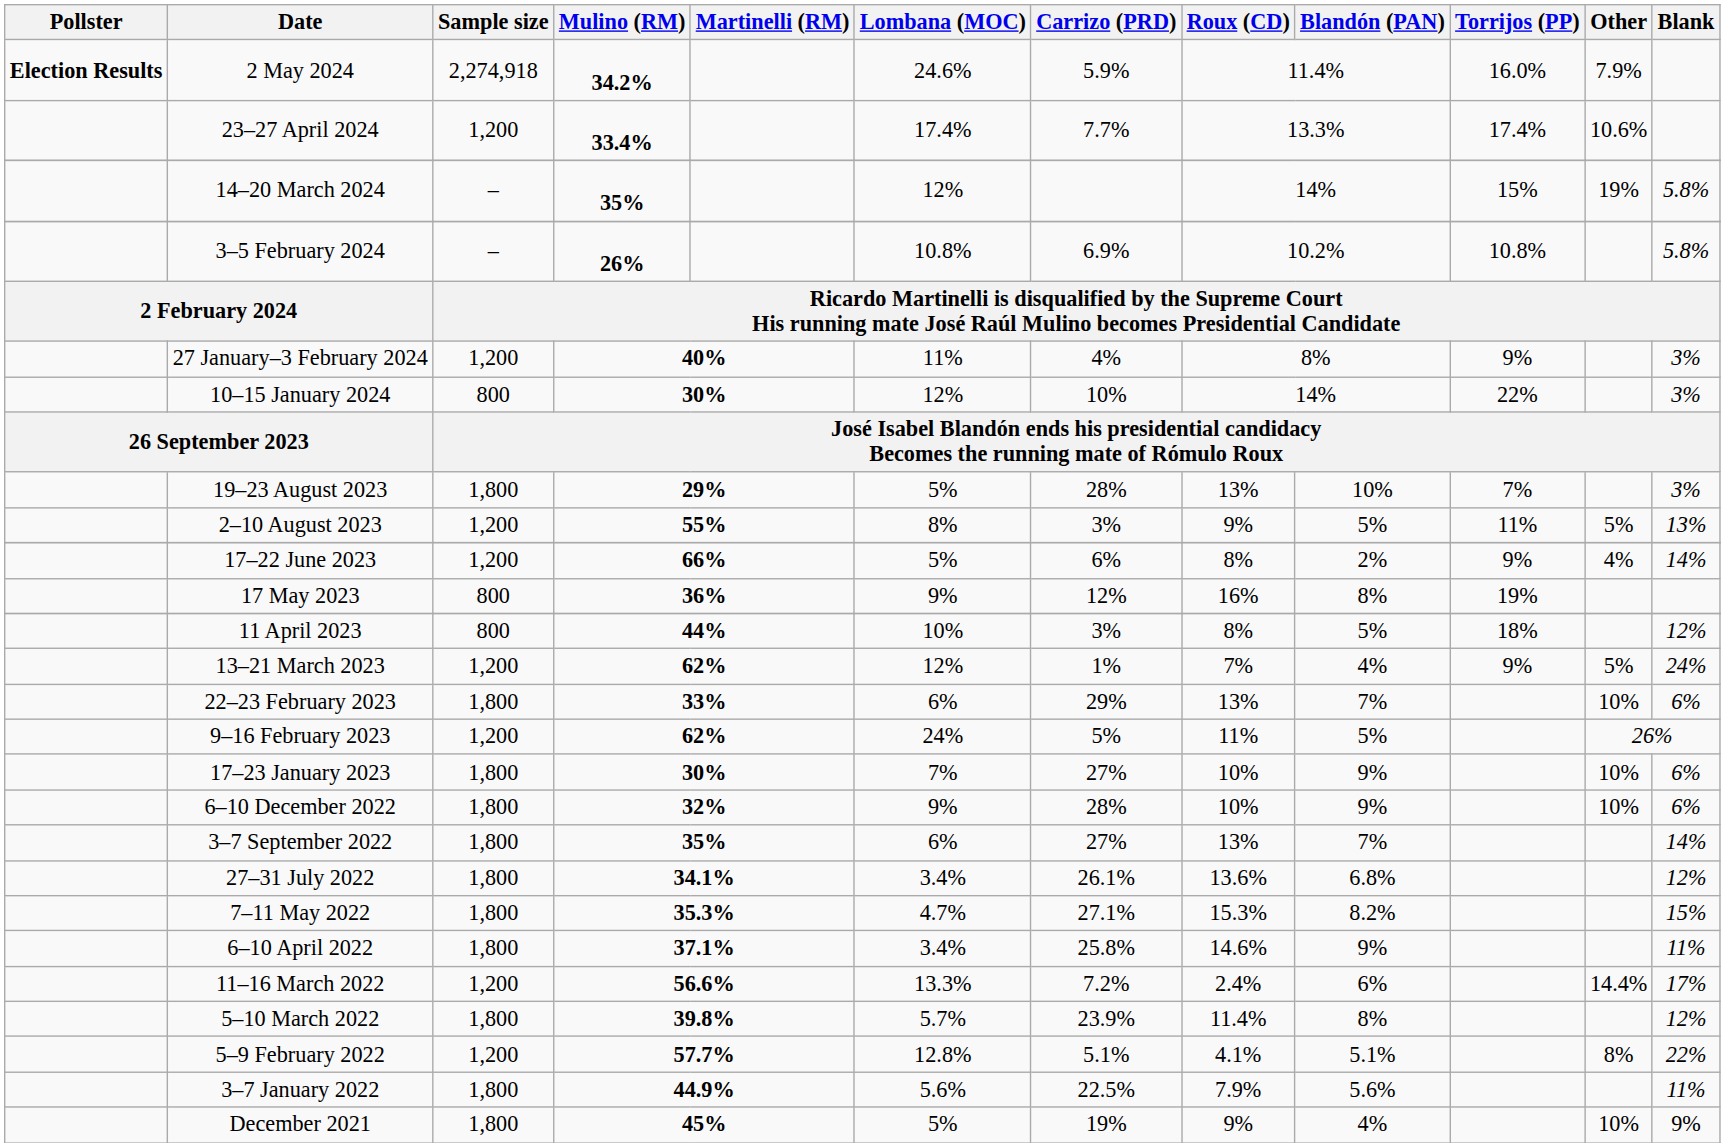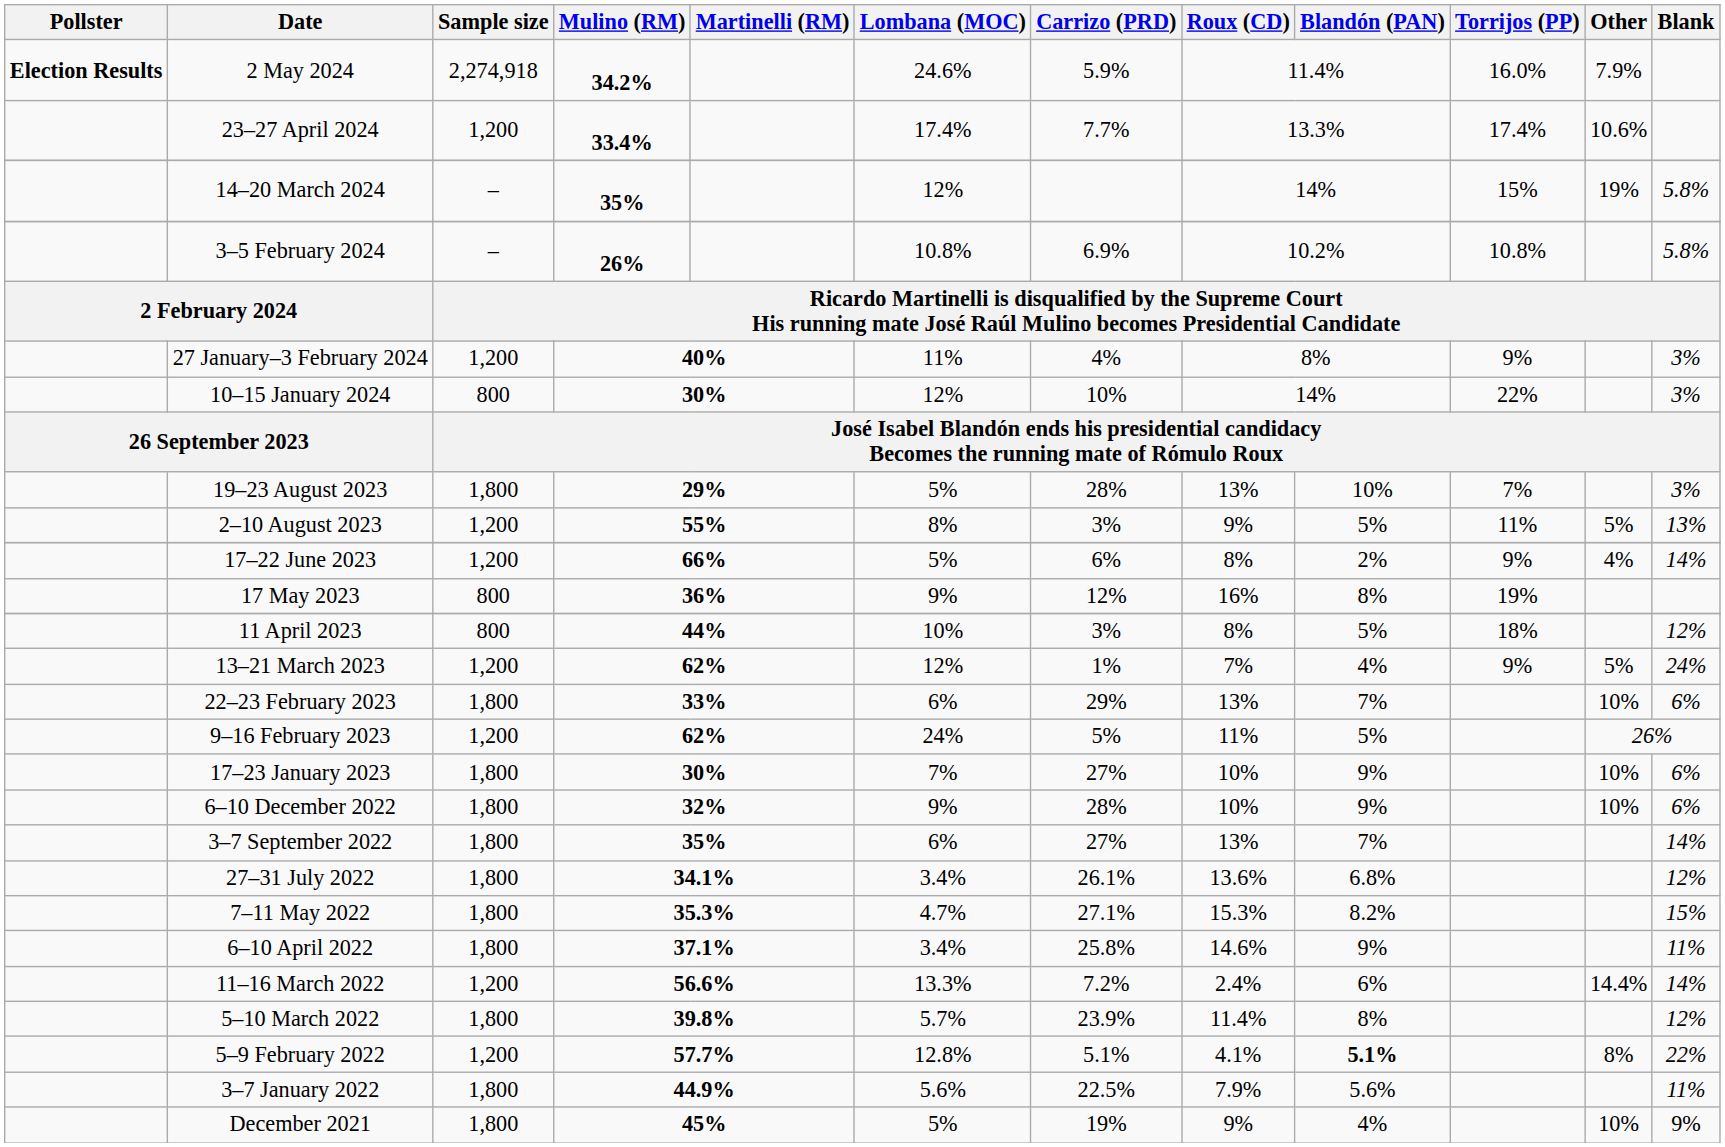(1686, 983) 17% -> (1686, 983) 14%
(1372, 1054) normal -> (1372, 1054) bold
